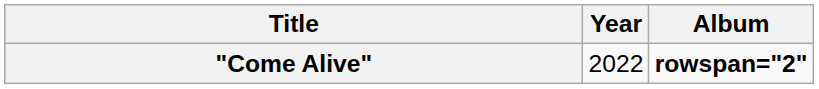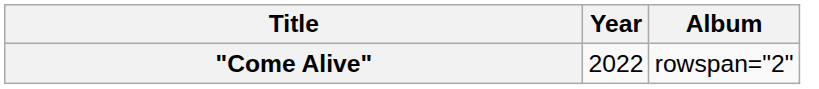(731, 63) bold -> (724, 63) normal
